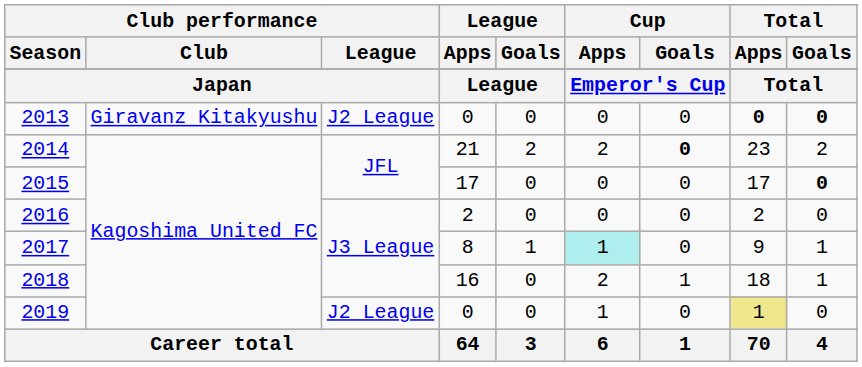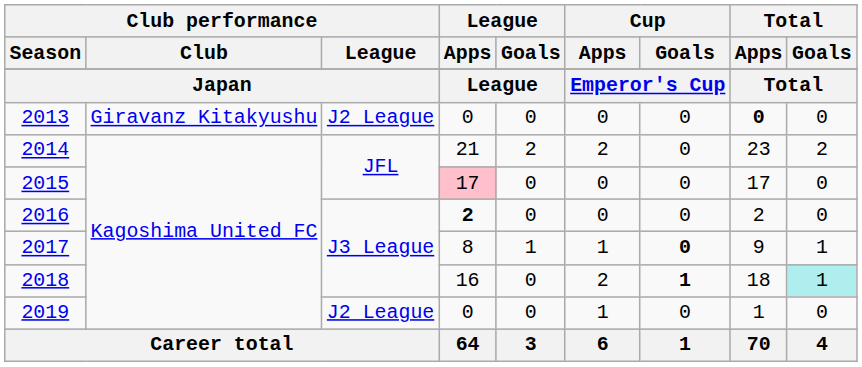(822, 118) bold -> (822, 118) normal
(685, 151) bold -> (685, 151) normal
(468, 183) no background -> (468, 183) pink background
(822, 183) bold -> (822, 183) normal
(468, 215) normal -> (468, 215) bold
(603, 248) paleturquoise background -> (603, 248) no background
(685, 248) normal -> (685, 248) bold
(685, 280) normal -> (685, 280) bold
(822, 280) no background -> (822, 280) paleturquoise background
(759, 313) khaki background -> (759, 313) no background
